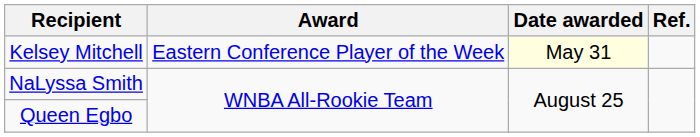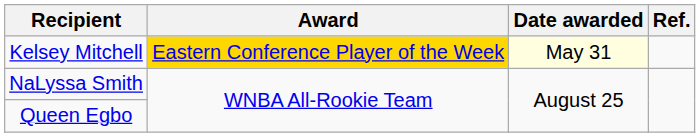(328, 52) no background -> (328, 52) gold background
